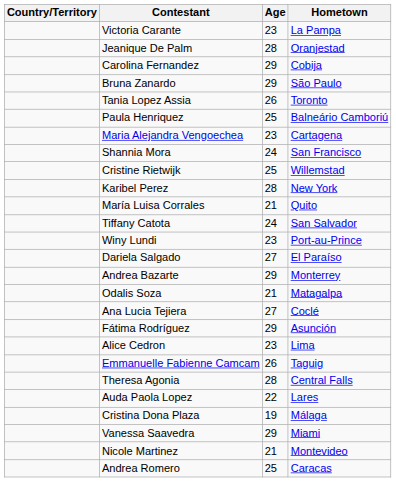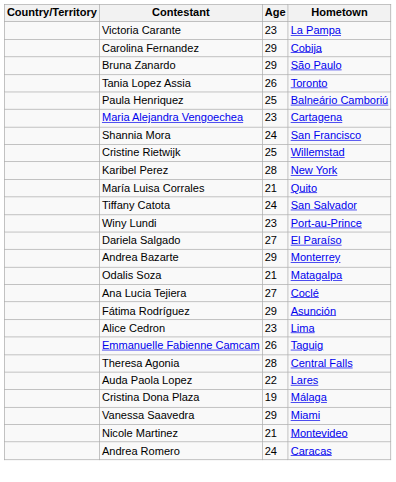- row: (147, 48)
(271, 468) 25 -> (271, 450) 24
